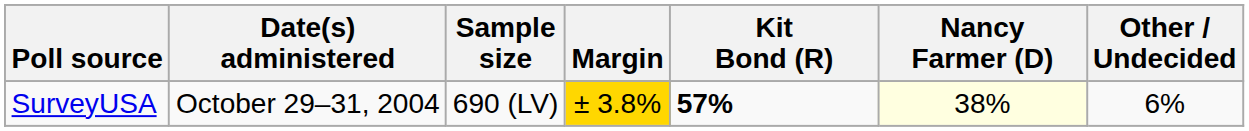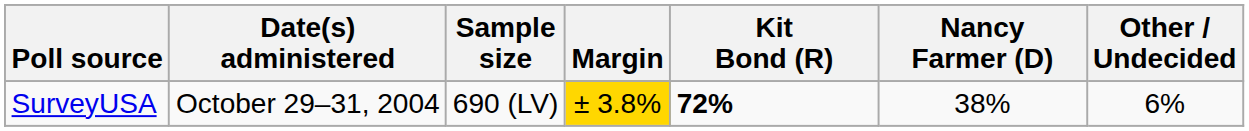(705, 103) 57% -> (705, 103) 72%
(982, 103) lightyellow background -> (982, 103) no background
